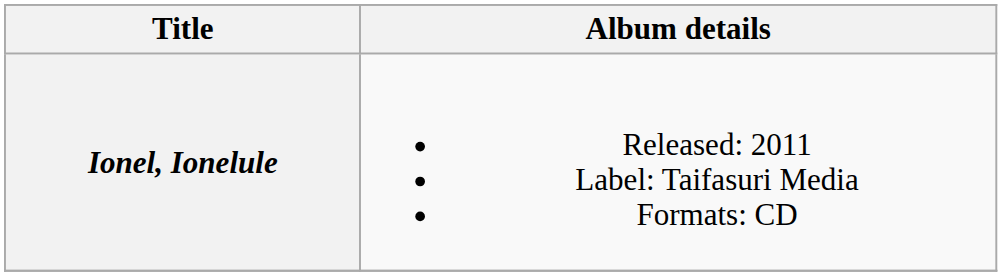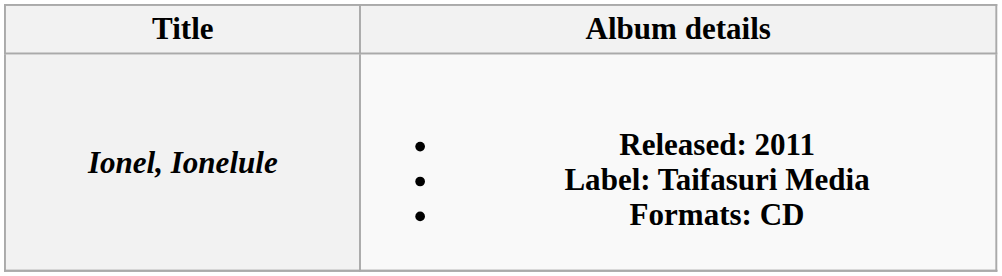(678, 180) normal -> (678, 180) bold
